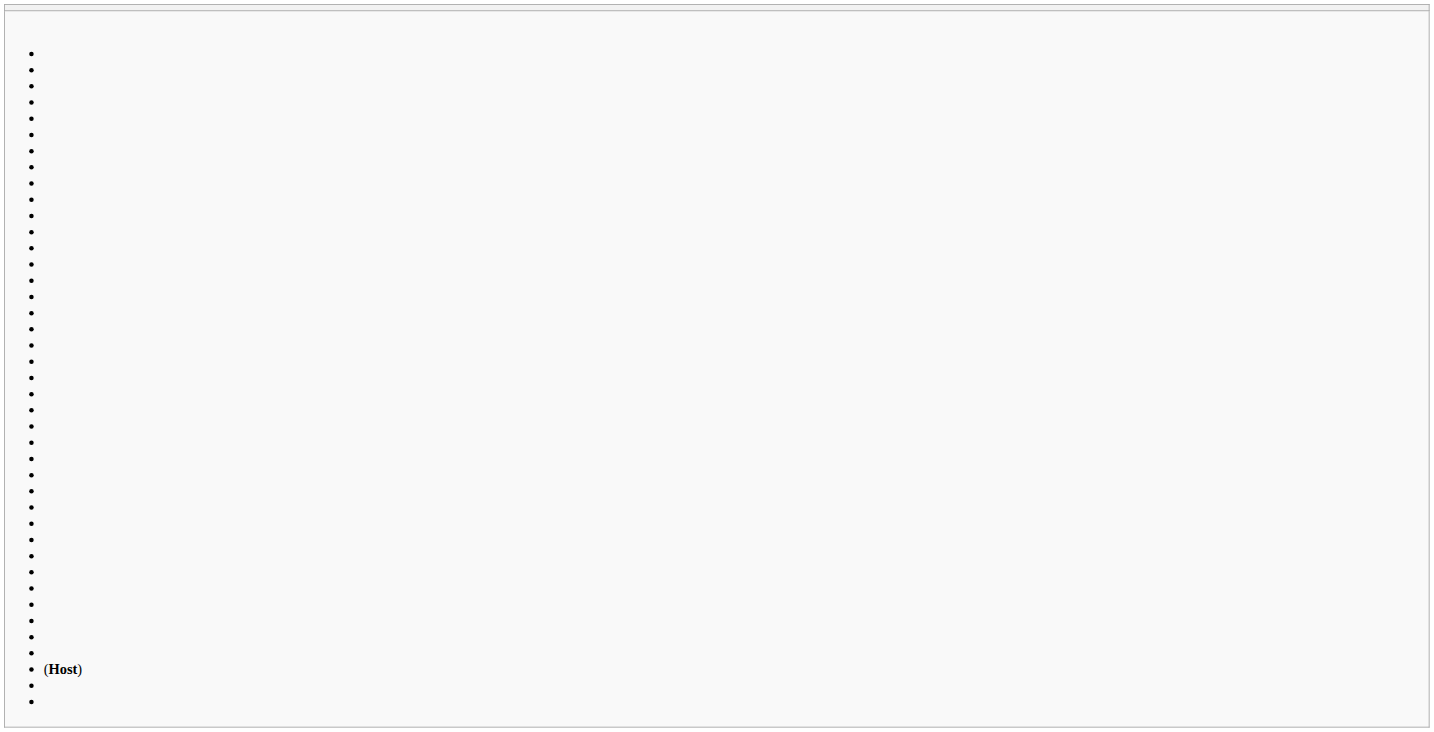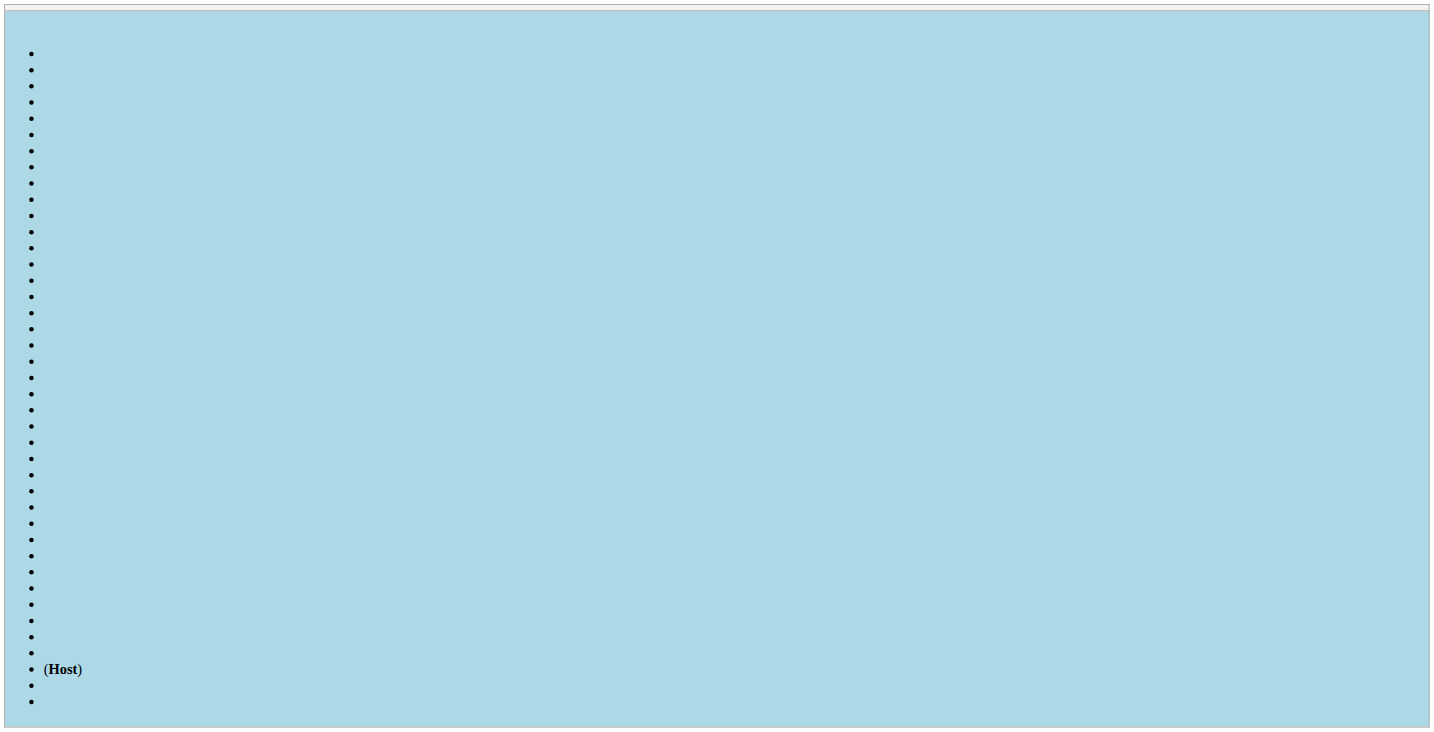(717, 377) no background -> (717, 377) lightblue background
